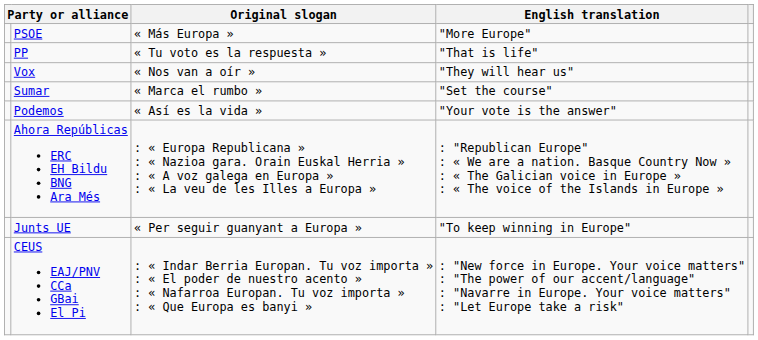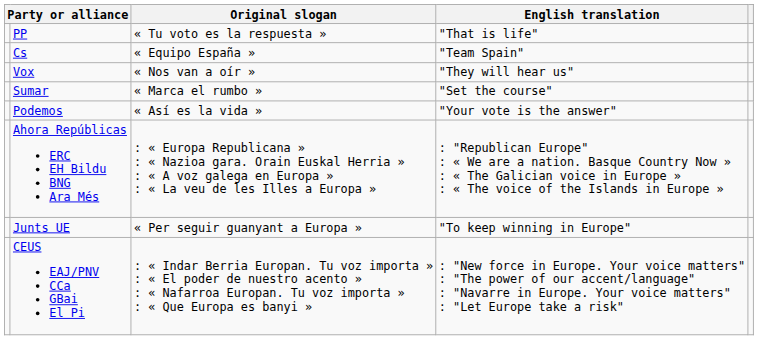- row: (28, 33)
+ row: (20, 53)
